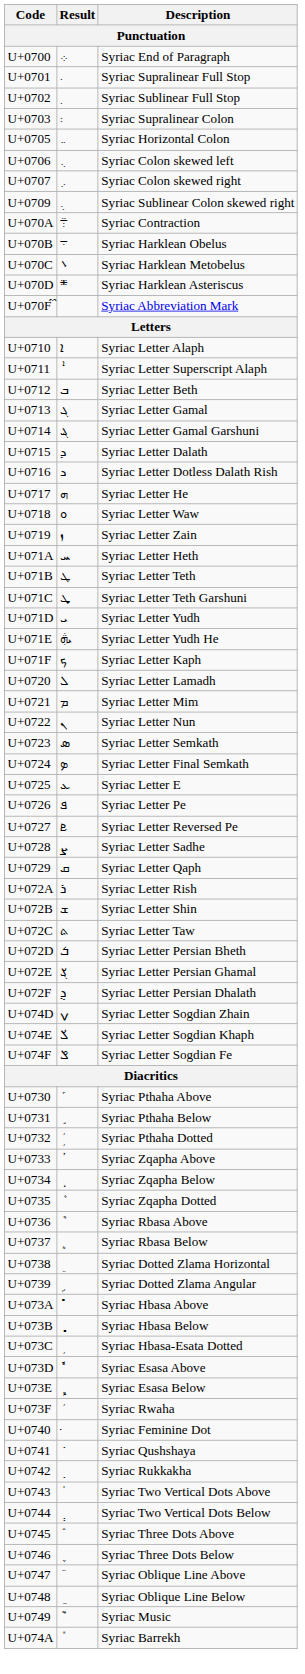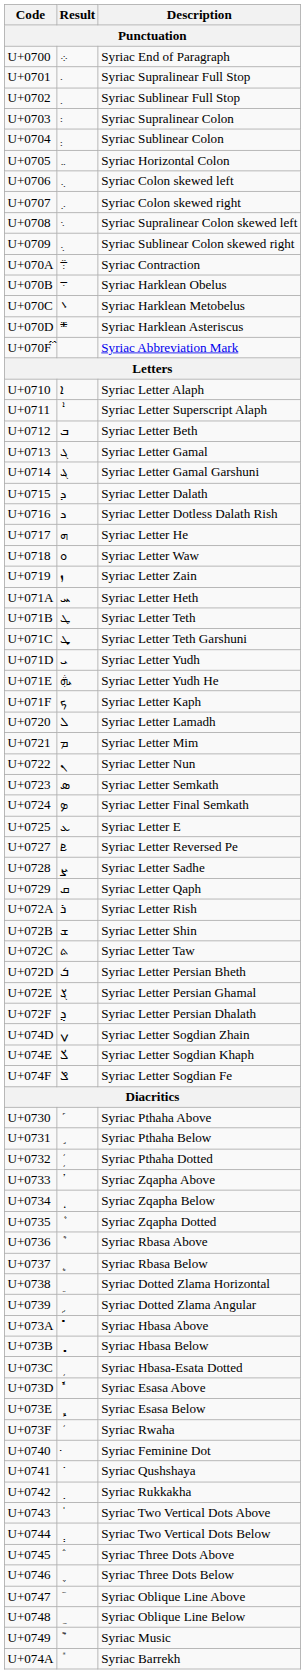+ row: (163, 139)
+ row: (199, 222)
- row: (144, 805)
